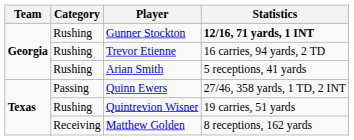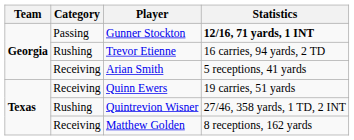(73, 32) Rushing -> (71, 32) Passing
(73, 70) Rushing -> (77, 70) Receiving
(71, 88) Passing -> (77, 88) Receiving
(275, 88) 27/46, 358 yards, 1 TD, 2 INT -> (250, 88) 19 carries, 51 yards
(250, 107) 19 carries, 51 yards -> (275, 107) 27/46, 358 yards, 1 TD, 2 INT
